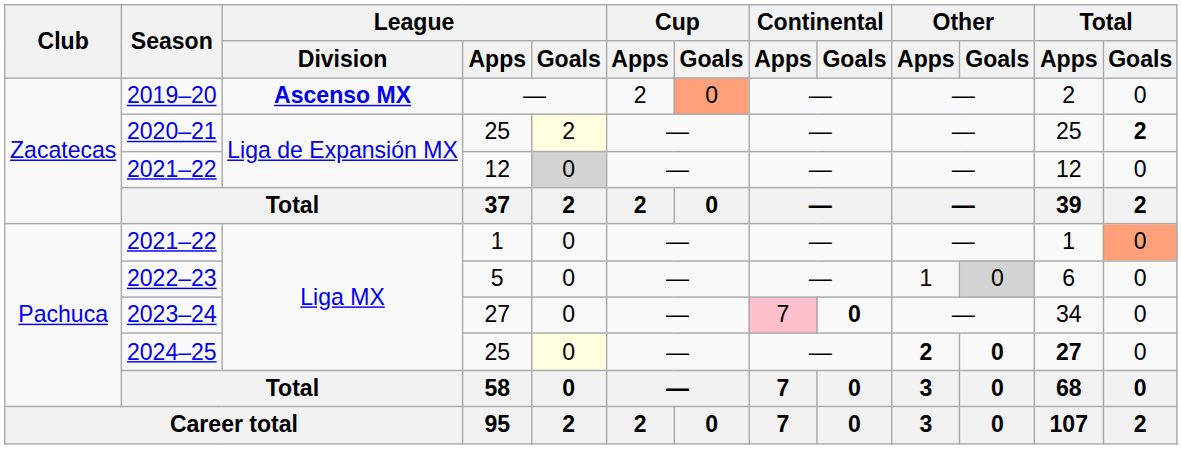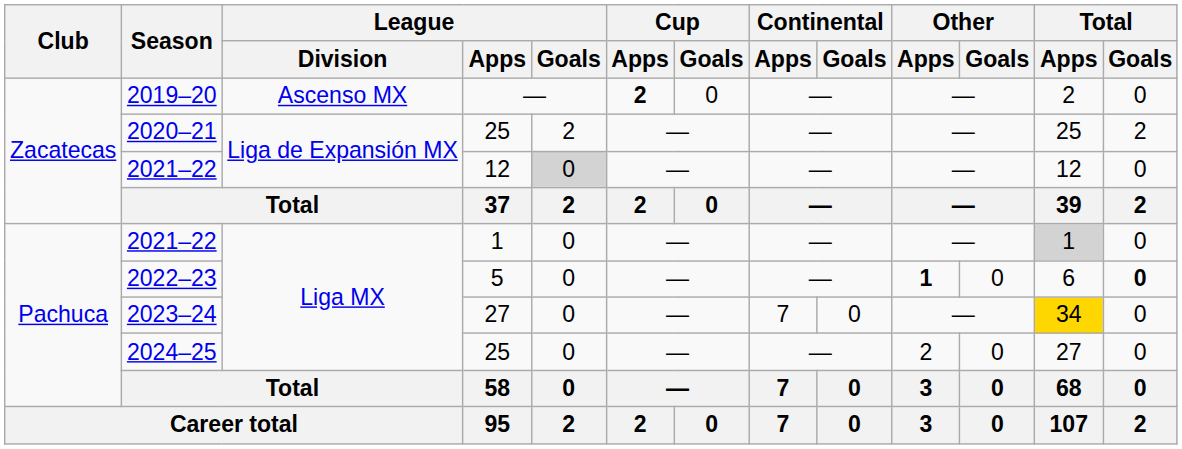(343, 95) bold -> (343, 95) normal
(640, 95) normal -> (640, 95) bold
(712, 95) lightsalmon background -> (712, 95) no background
(569, 132) lightyellow background -> (569, 132) no background
(1140, 132) bold -> (1140, 132) normal
(1069, 242) no background -> (1069, 242) lightgrey background
(1140, 242) lightsalmon background -> (1140, 242) no background
(926, 278) normal -> (926, 278) bold
(997, 278) lightgrey background -> (997, 278) no background
(1140, 278) normal -> (1140, 278) bold
(783, 315) pink background -> (783, 315) no background
(854, 315) bold -> (854, 315) normal
(1069, 315) no background -> (1069, 315) gold background
(569, 351) lightyellow background -> (569, 351) no background
(926, 351) bold -> (926, 351) normal
(997, 351) bold -> (997, 351) normal
(1069, 351) bold -> (1069, 351) normal
